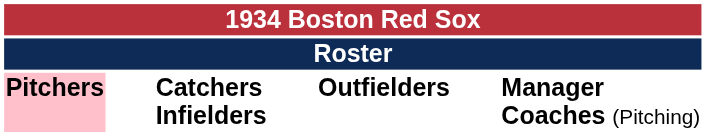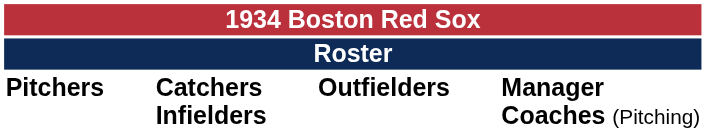(55, 88) pink background -> (55, 88) no background
